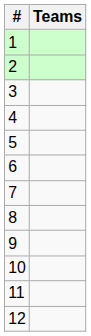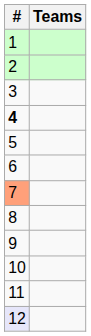(13, 117) normal -> (13, 117) bold
(13, 192) no background -> (13, 192) lightsalmon background
(17, 318) no background -> (17, 318) lavender background
